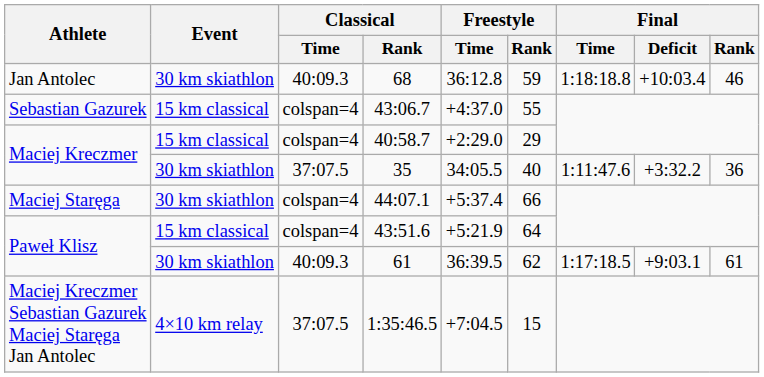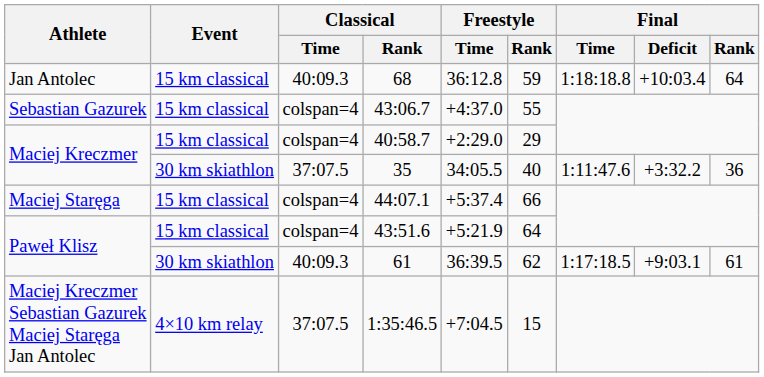(215, 79) 30 km skiathlon -> (212, 79) 15 km classical
(734, 79) 46 -> (734, 79) 64
(215, 200) 30 km skiathlon -> (212, 200) 15 km classical
